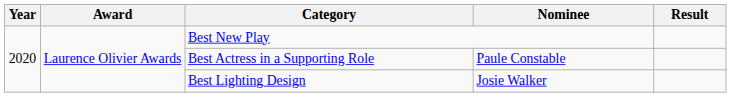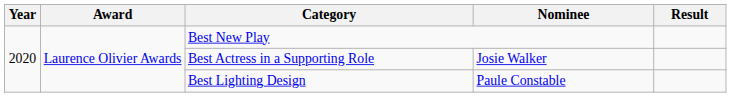(521, 59) Paule Constable -> (512, 59) Josie Walker
(512, 80) Josie Walker -> (521, 80) Paule Constable
